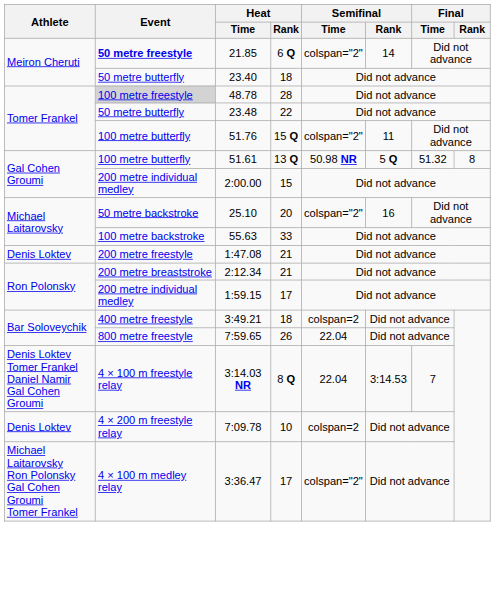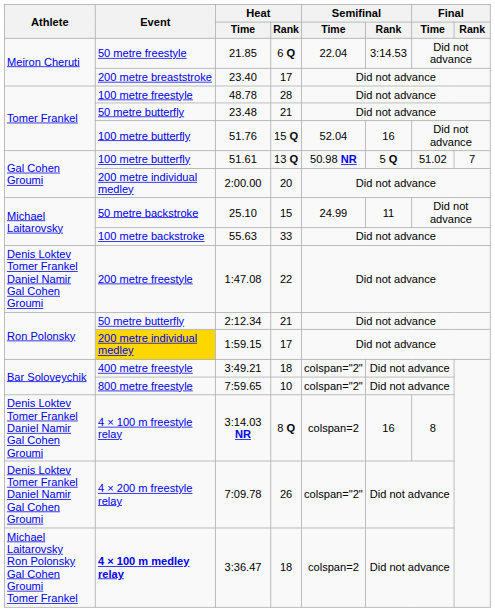(145, 54) bold -> (142, 54) normal
(333, 54) colspan="2" -> (333, 54) 22.04
(388, 54) 14 -> (388, 54) 3:14.53
(141, 77) 50 metre butterfly -> (155, 77) 200 metre breaststroke
(286, 77) 18 -> (286, 77) 17
(145, 95) lightgrey background -> (145, 95) no background
(286, 112) 22 -> (286, 112) 21
(333, 136) colspan="2" -> (333, 136) 52.04
(388, 136) 11 -> (388, 136) 16
(433, 160) 51.32 -> (433, 160) 51.02
(472, 160) 8 -> (472, 160) 7
(286, 183) 15 -> (286, 183) 20
(286, 213) 20 -> (286, 213) 15
(333, 213) colspan="2" -> (333, 213) 24.99
(388, 213) 16 -> (388, 213) 11
(39, 255) Denis Loktev -> (42, 279) Denis Loktev Tomer Frankel Daniel Namir Gal Cohen Groumi
(286, 255) 21 -> (286, 279) 22
(155, 272) 200 metre breaststroke -> (141, 321) 50 metre butterfly
(148, 296) no background -> (148, 345) gold background
(333, 319) colspan=2 -> (333, 369) colspan="2"
(286, 337) 26 -> (286, 386) 10
(333, 337) 22.04 -> (333, 386) colspan="2"
(333, 379) 22.04 -> (333, 428) colspan=2
(388, 379) 3:14.53 -> (388, 428) 16
(433, 379) 7 -> (433, 428) 8
(39, 427) Denis Loktev -> (42, 495) Denis Loktev Tomer Frankel Daniel Namir Gal Cohen Groumi
(286, 427) 10 -> (286, 495) 26
(333, 427) colspan=2 -> (333, 495) colspan="2"
(142, 482) normal -> (144, 568) bold
(286, 482) 17 -> (286, 568) 18
(333, 482) colspan="2" -> (333, 568) colspan=2
